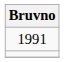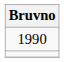(32, 39) 1991 -> (32, 39) 1990
